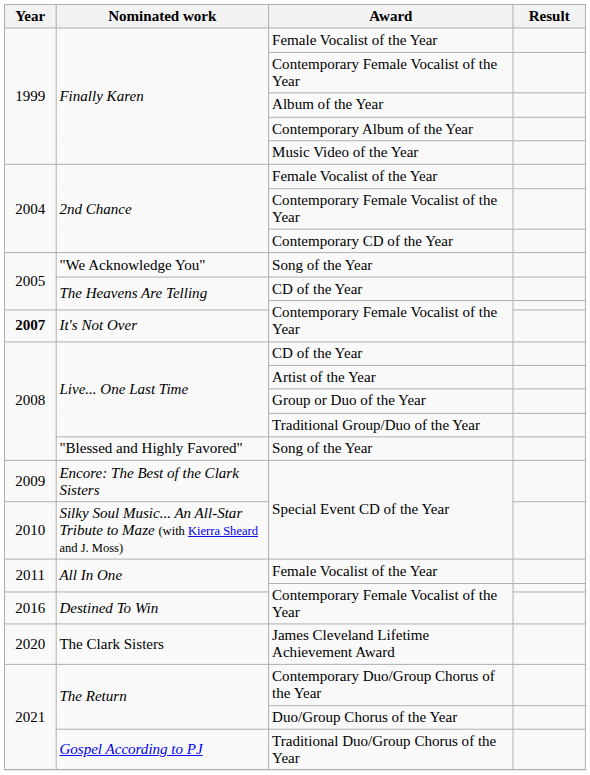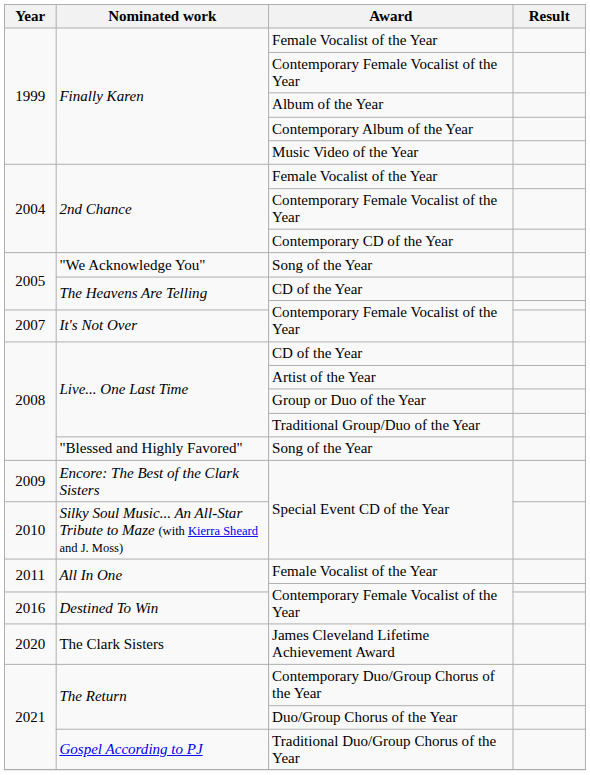(30, 325) bold -> (30, 325) normal
